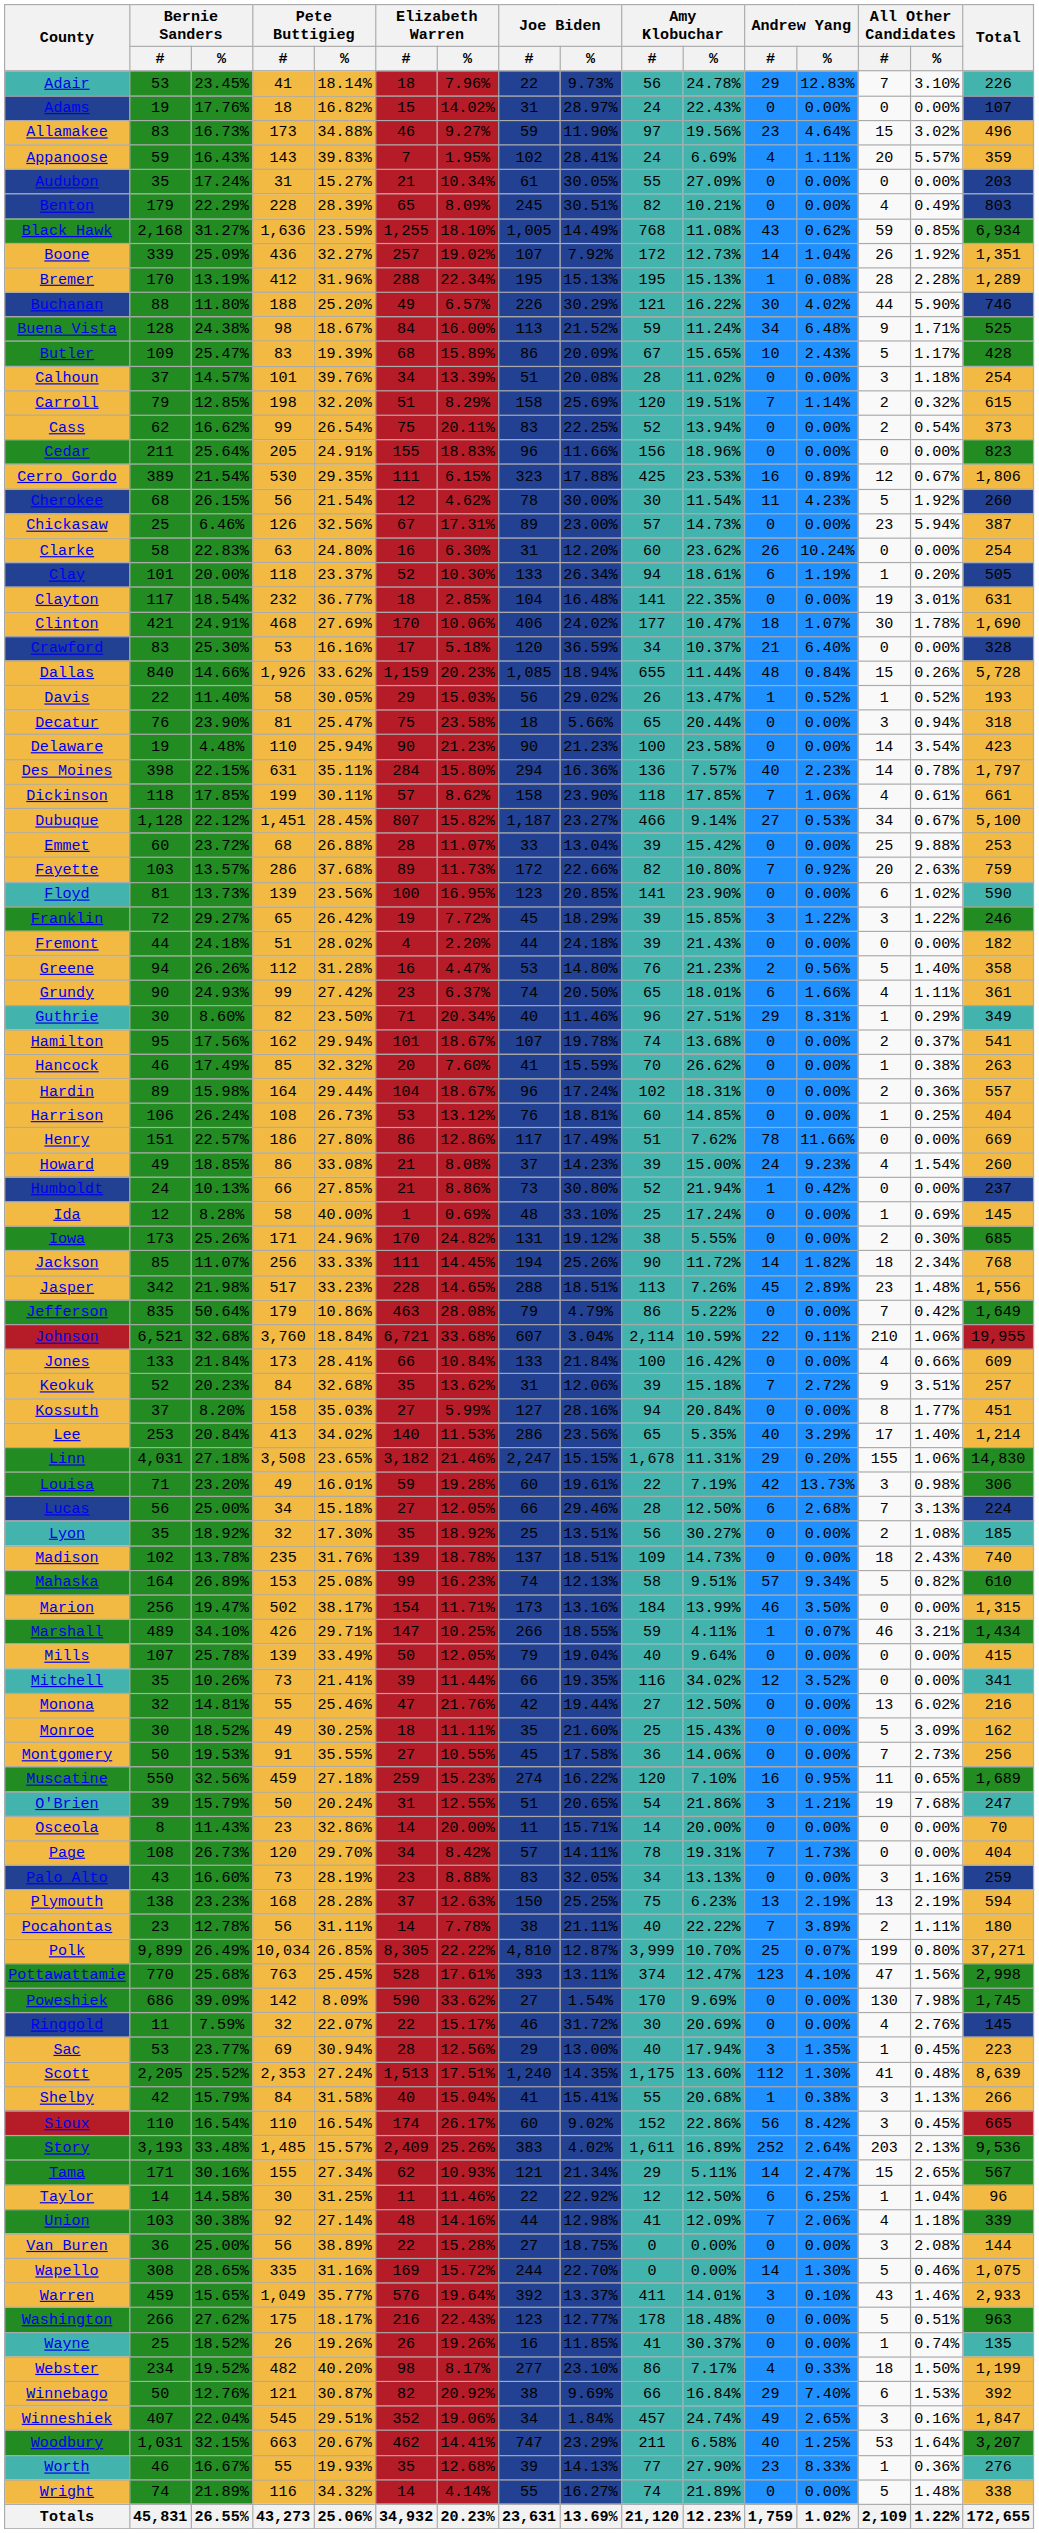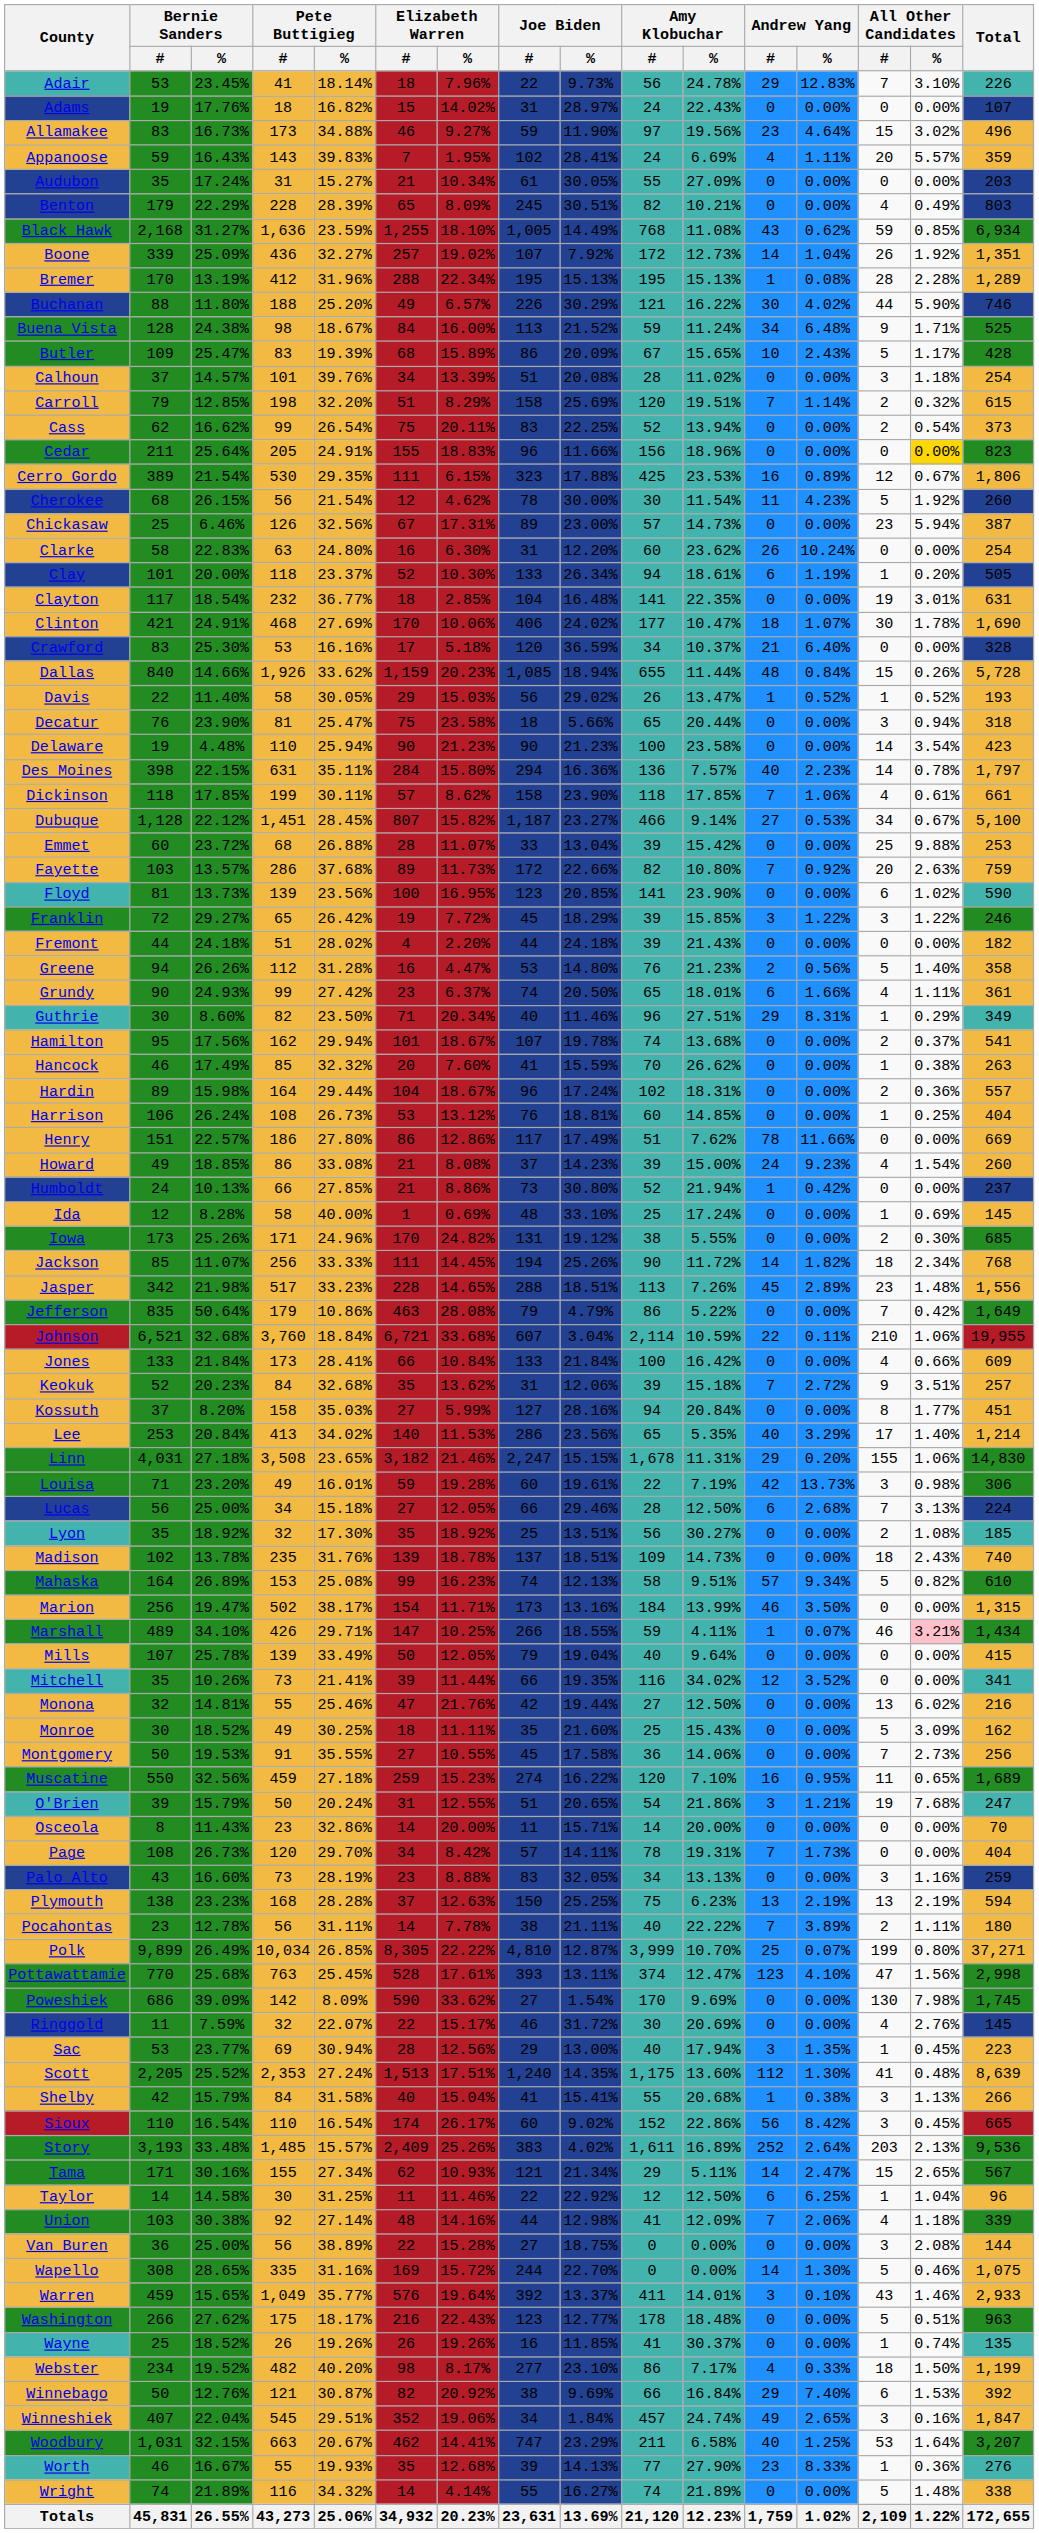(937, 452) no background -> (937, 452) gold background
(937, 1632) no background -> (937, 1632) pink background
